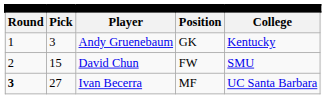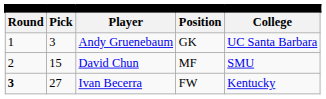(251, 43) Kentucky -> (272, 43) UC Santa Barbara
(188, 63) FW -> (188, 63) MF
(188, 83) MF -> (188, 83) FW
(272, 83) UC Santa Barbara -> (251, 83) Kentucky
